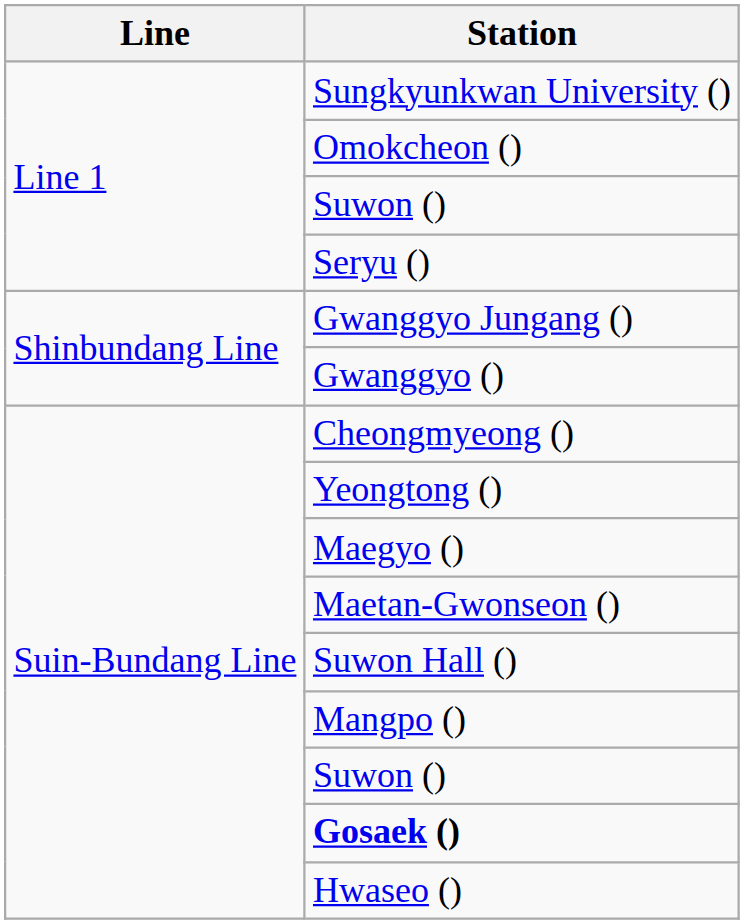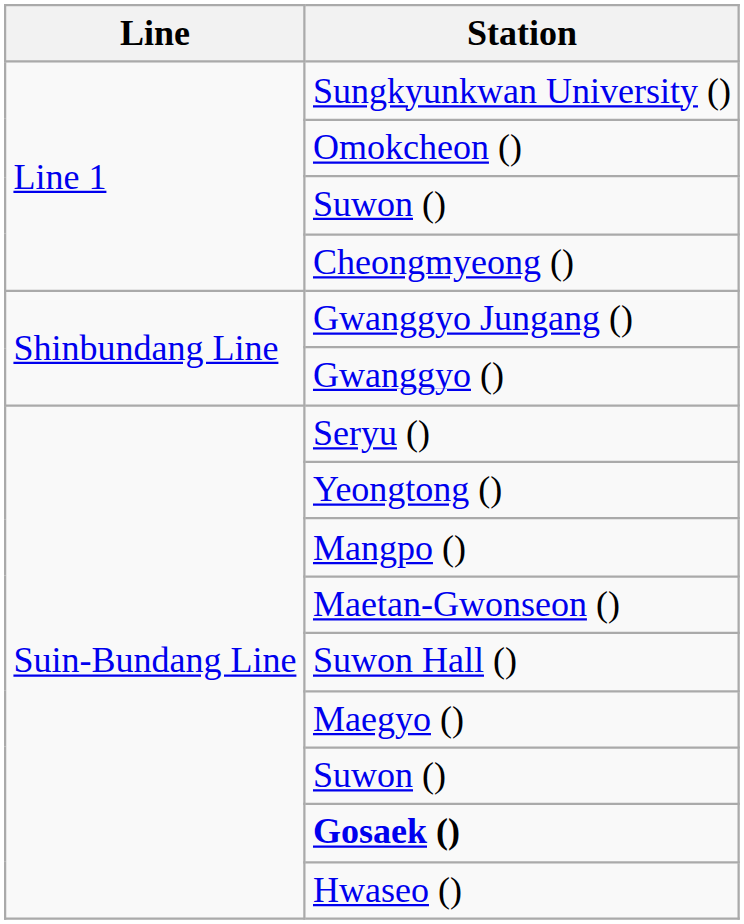(371, 261) Seryu () -> (443, 261) Cheongmyeong ()
(443, 432) Cheongmyeong () -> (371, 432) Seryu ()
(388, 546) Maegyo () -> (389, 546) Mangpo ()
(389, 718) Mangpo () -> (388, 718) Maegyo ()
